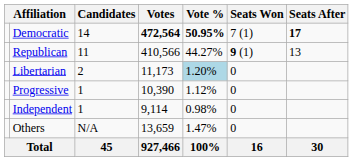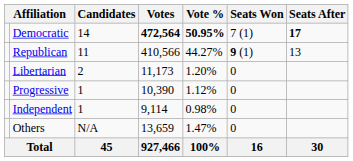(201, 71) lightblue background -> (201, 71) no background
